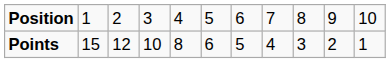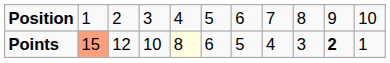(91, 44) no background -> (91, 44) lightsalmon background
(178, 44) no background -> (178, 44) lightyellow background
(332, 44) normal -> (332, 44) bold
